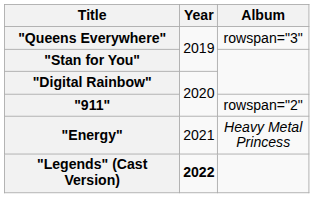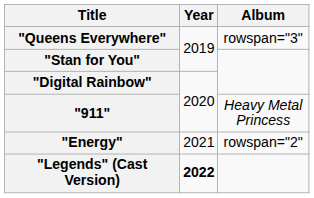(263, 104) rowspan="2" -> (263, 112) Heavy Metal Princess
(263, 135) Heavy Metal Princess -> (263, 143) rowspan="2"
